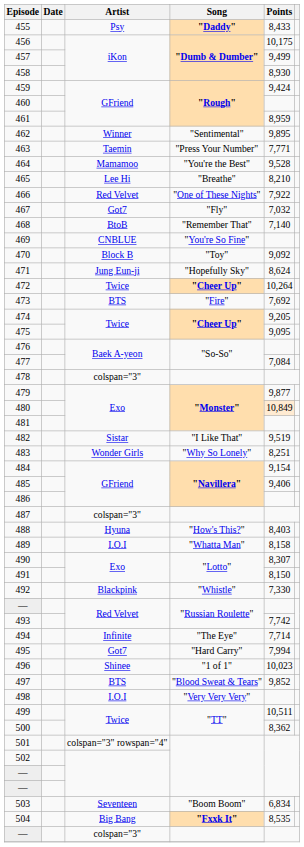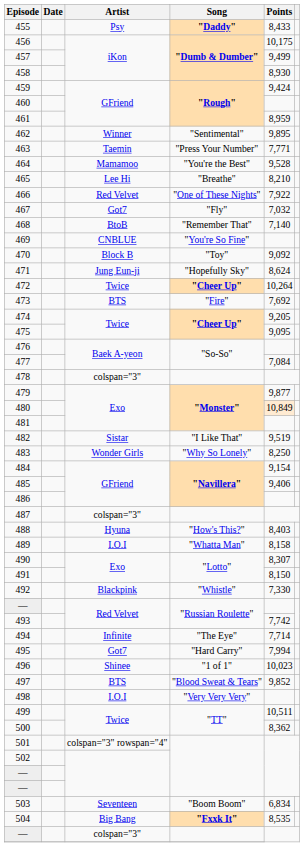(279, 453) 8,251 -> (279, 453) 8,250
